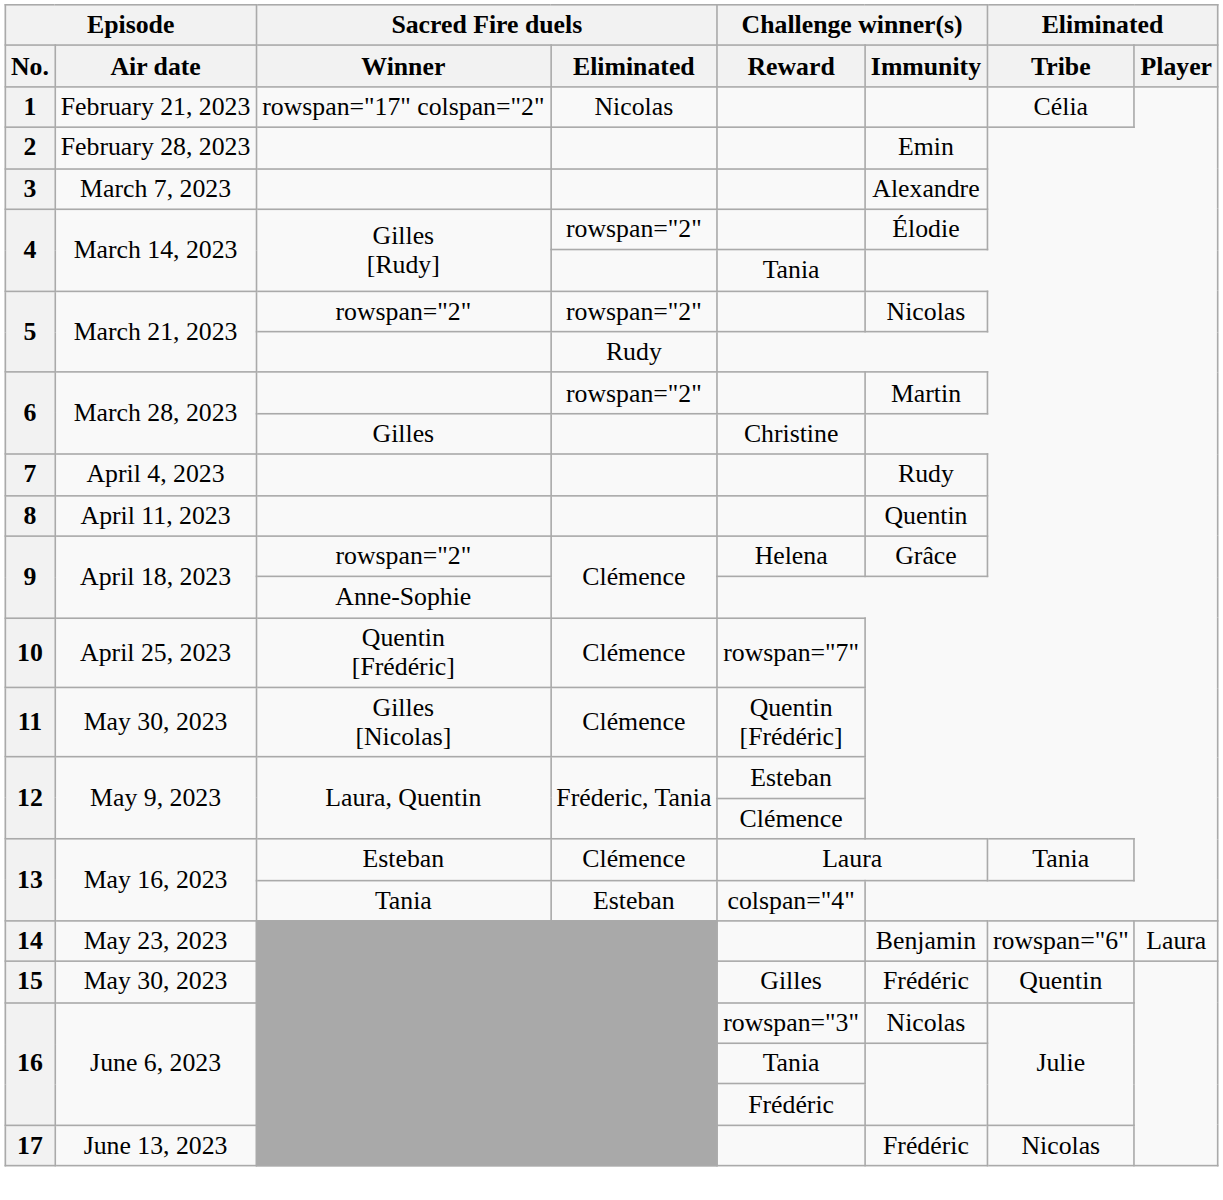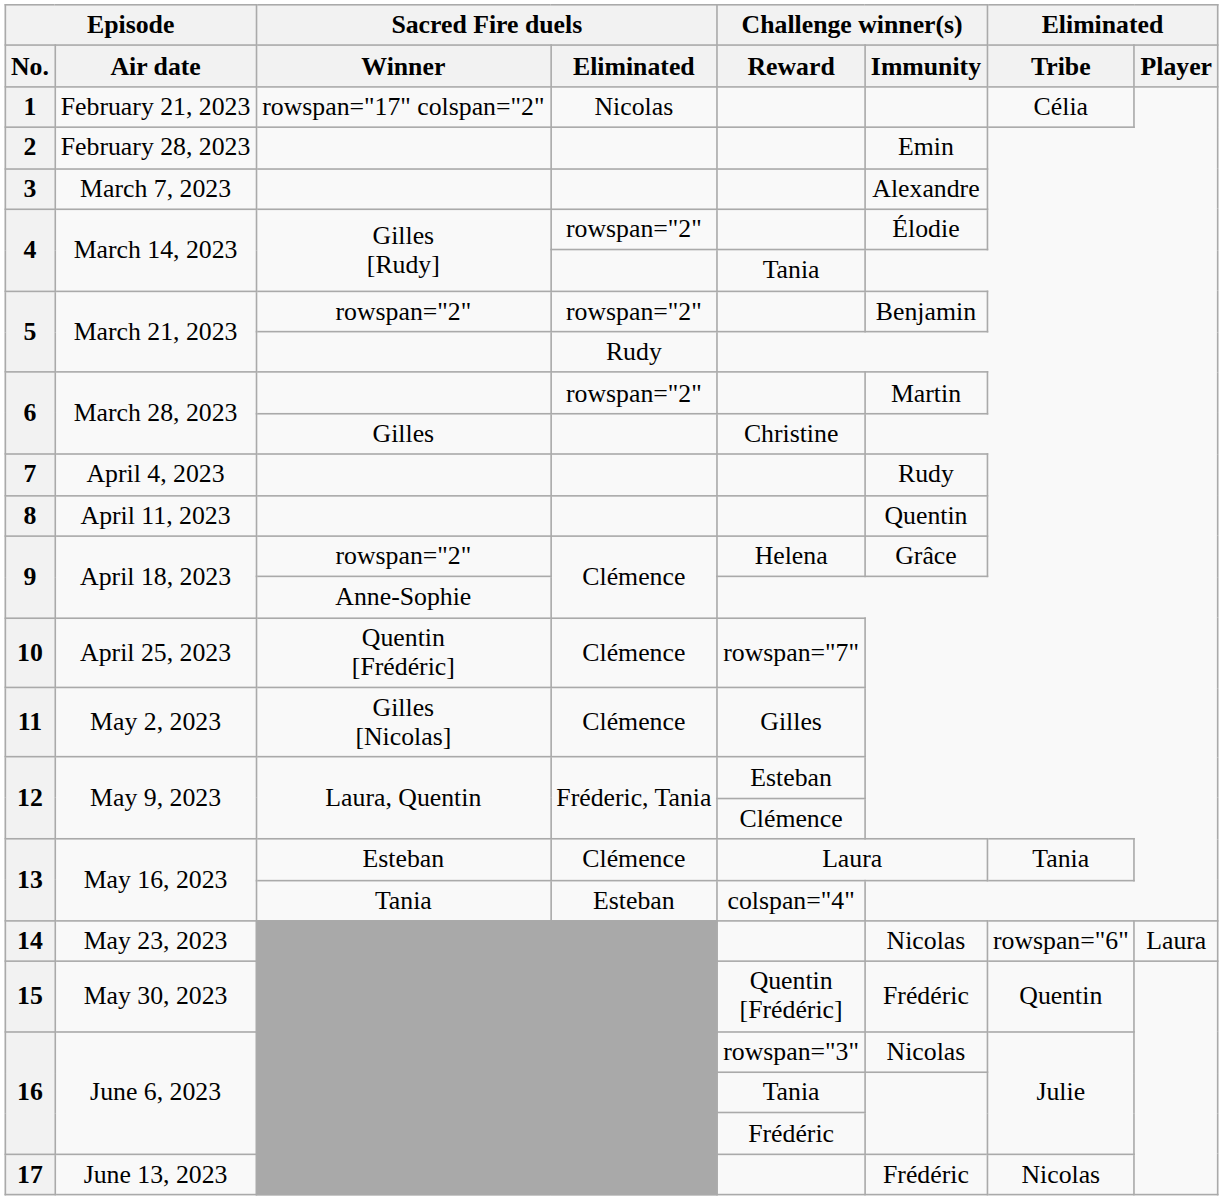(926, 310) Nicolas -> (926, 310) Benjamin
(156, 722) May 30, 2023 -> (156, 722) May 2, 2023
(791, 722) Quentin [Frédéric] -> (791, 722) Gilles
(926, 940) Benjamin -> (926, 940) Nicolas
(791, 981) Gilles -> (791, 996) Quentin [Frédéric]
